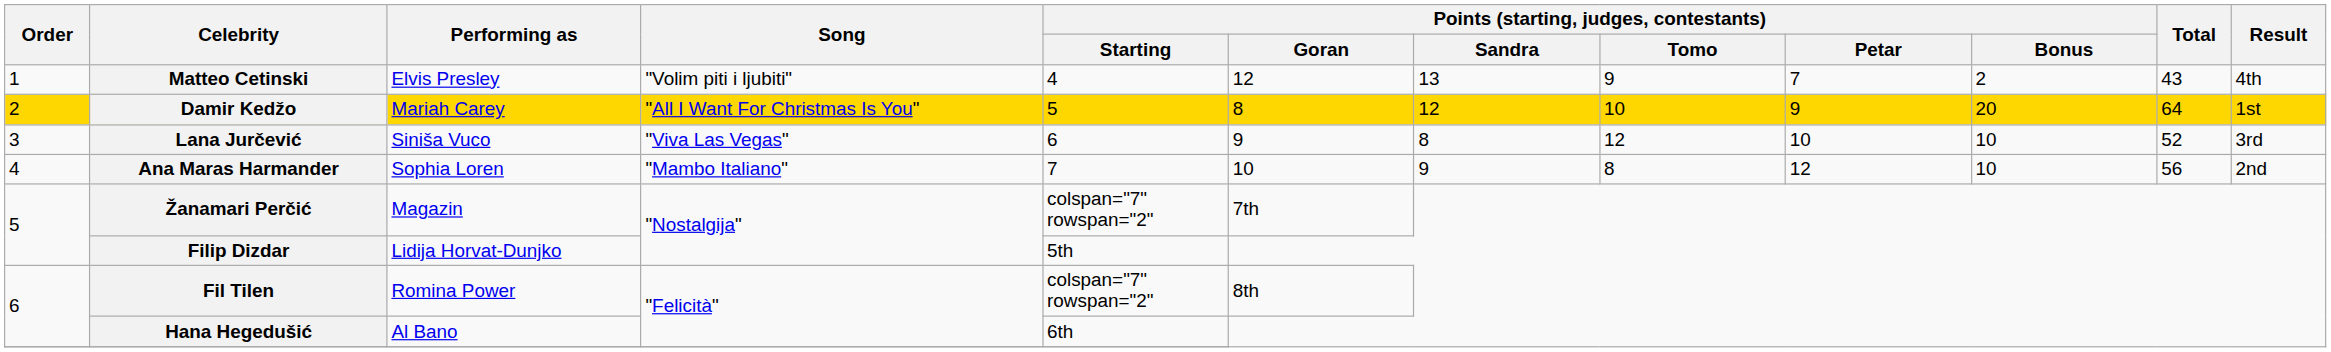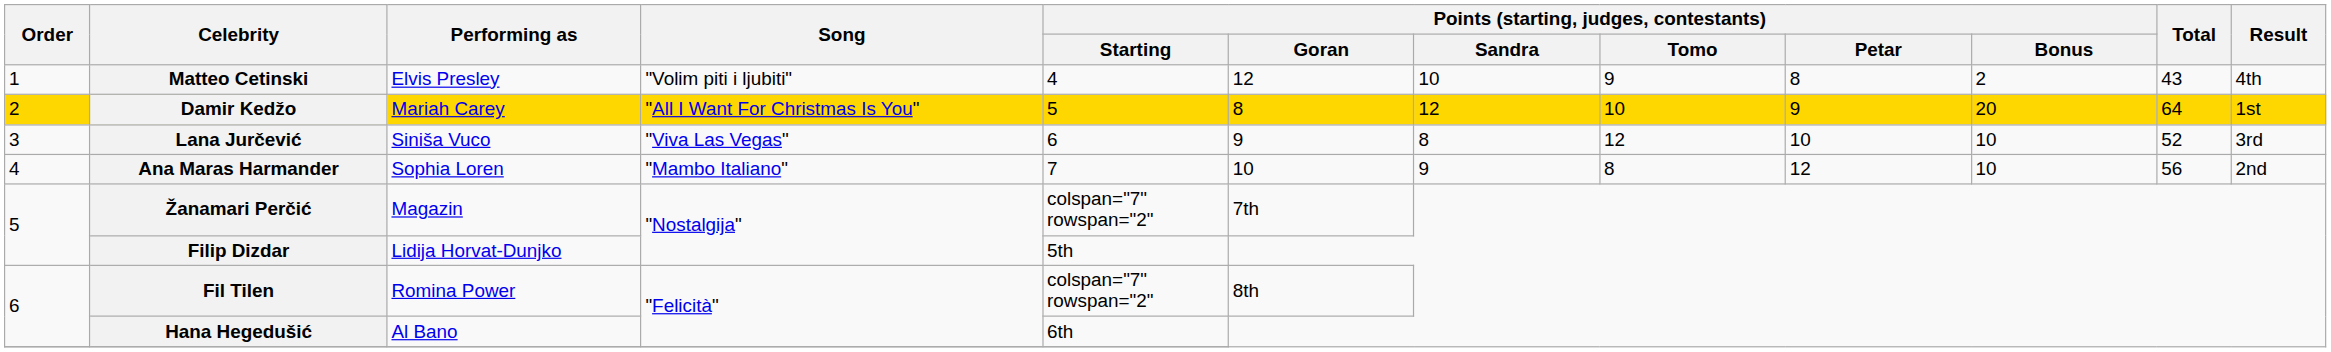(1429, 79) 13 -> (1429, 79) 10
(1795, 79) 7 -> (1795, 79) 8
